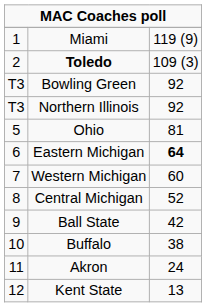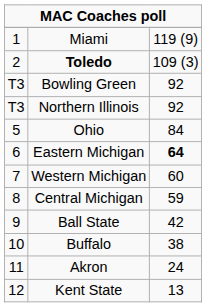(176, 130) 81 -> (176, 130) 84
(176, 199) 52 -> (176, 199) 59
